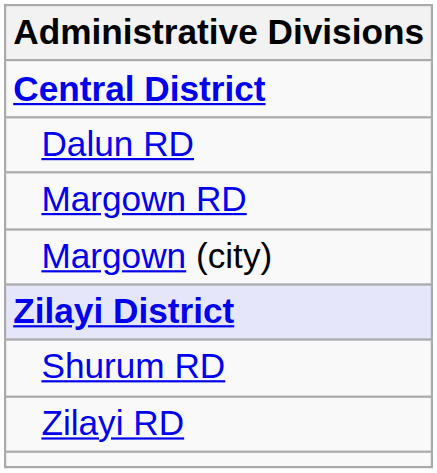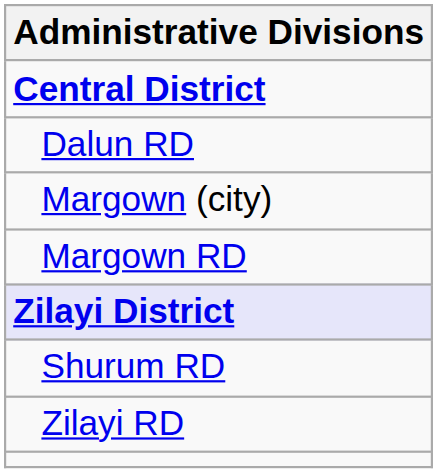(144, 199) Margown RD -> (157, 199) Margown (city)
(157, 255) Margown (city) -> (144, 255) Margown RD
